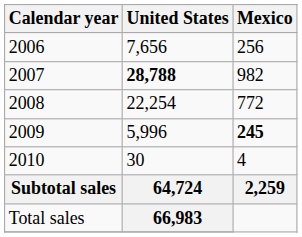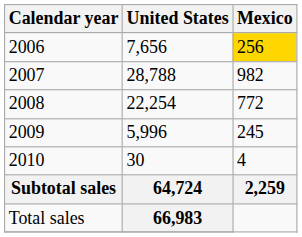(250, 47) no background -> (250, 47) gold background
(151, 75) bold -> (151, 75) normal
(250, 132) bold -> (250, 132) normal
